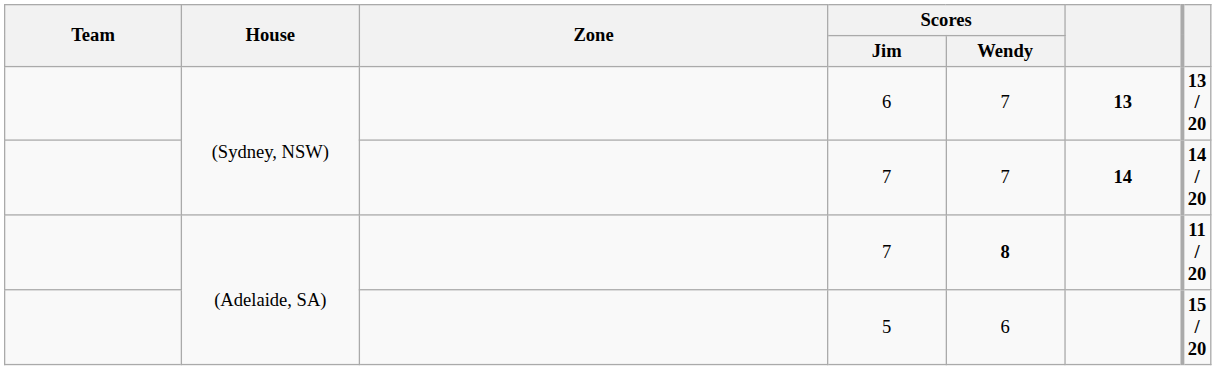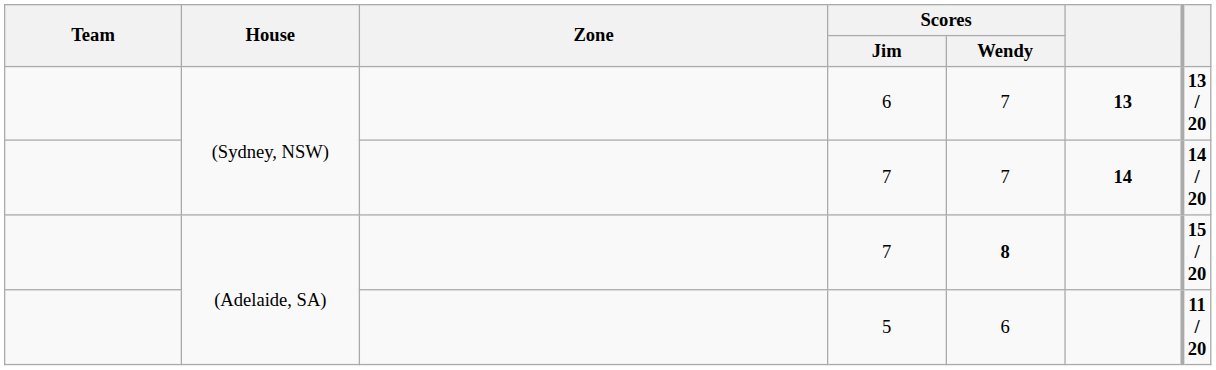(1197, 252) 11 / 20 -> (1197, 252) 15 / 20
(1197, 326) 15 / 20 -> (1197, 326) 11 / 20
